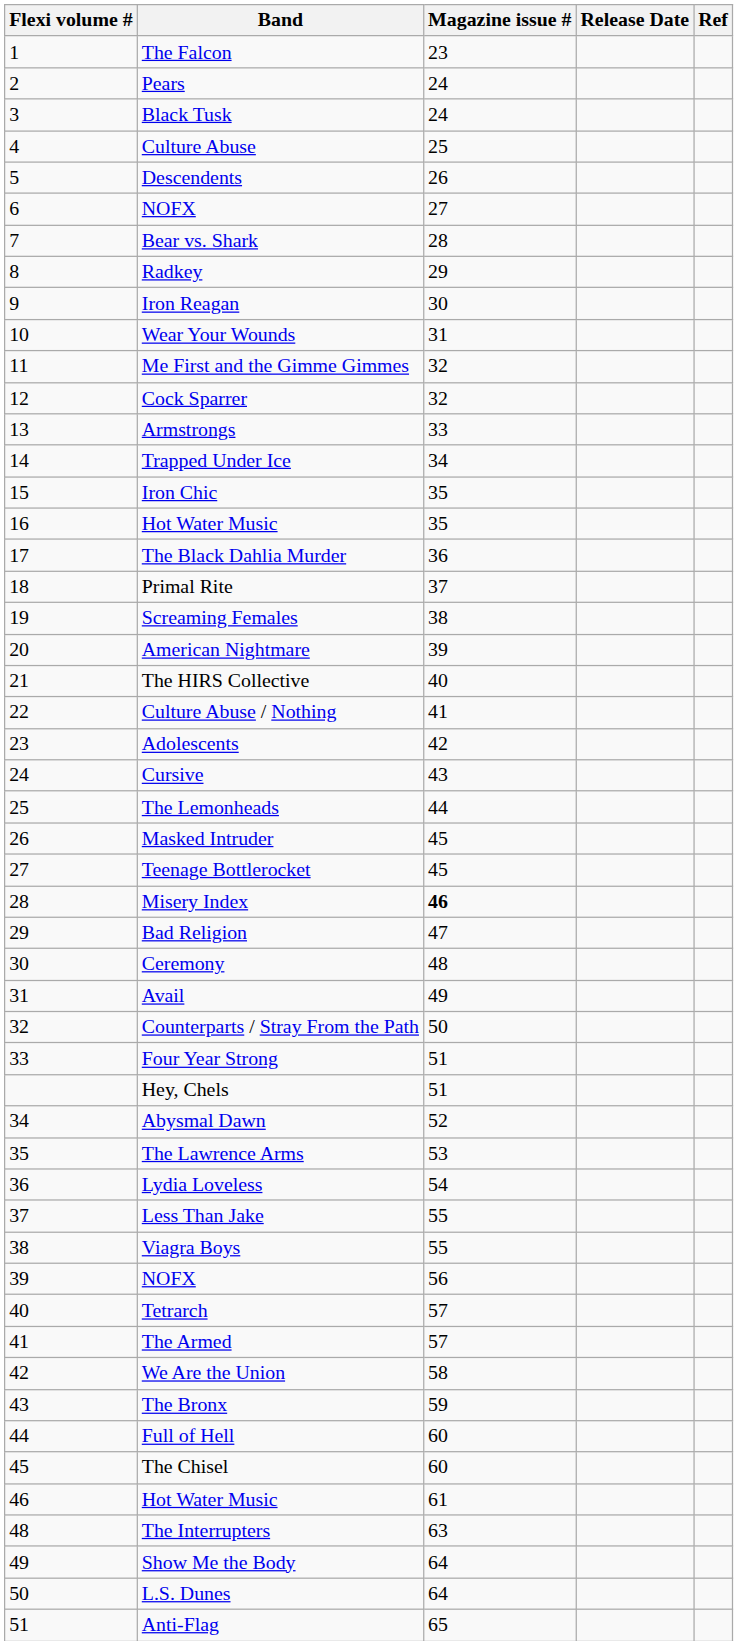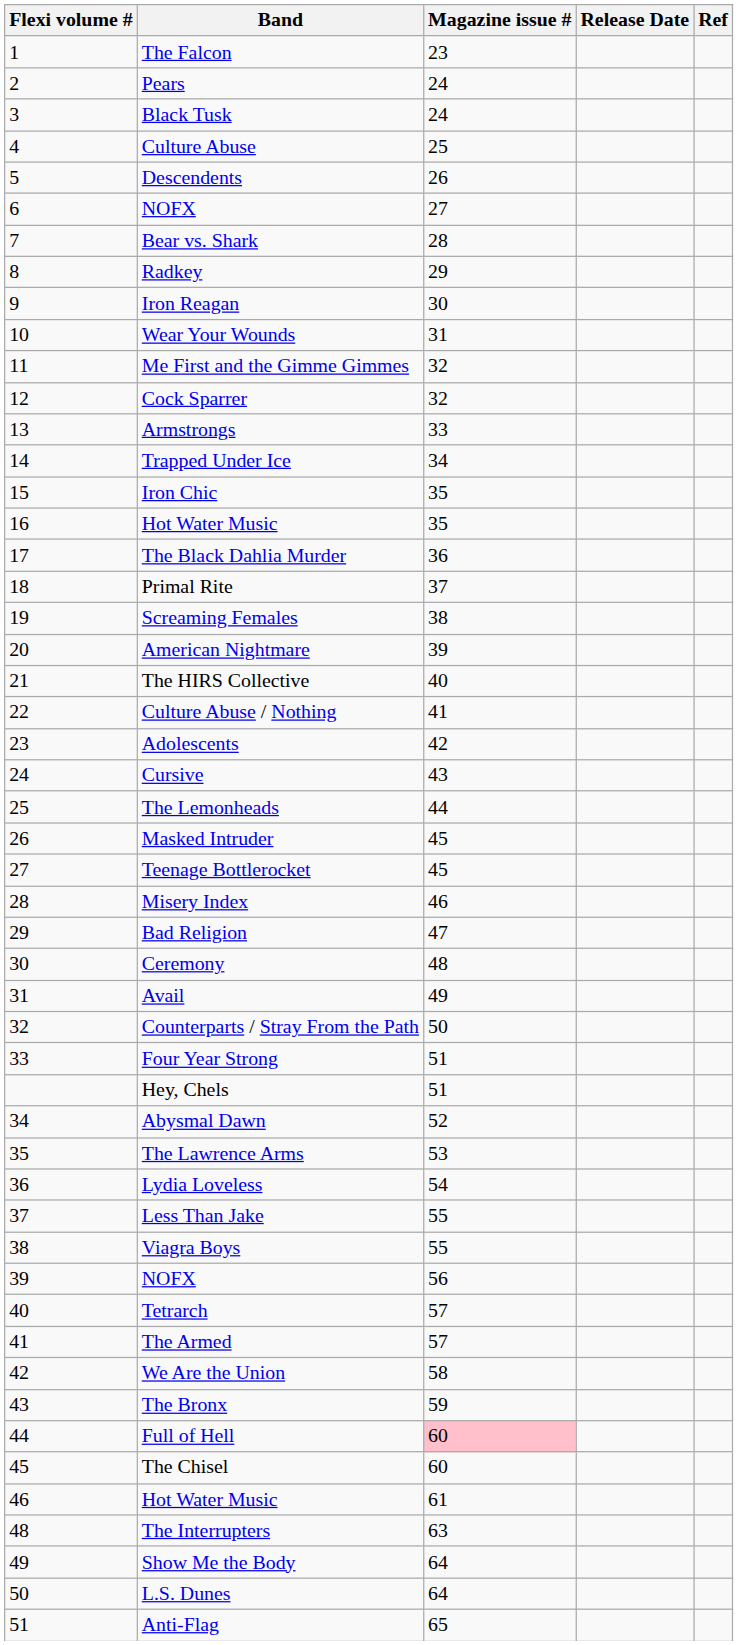(438, 901) bold -> (438, 901) normal
(438, 1436) no background -> (438, 1436) pink background
